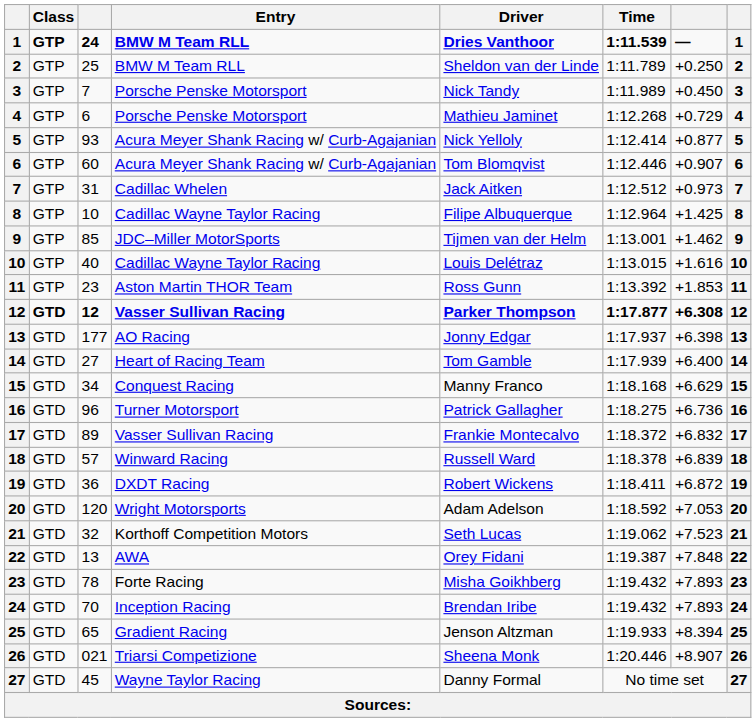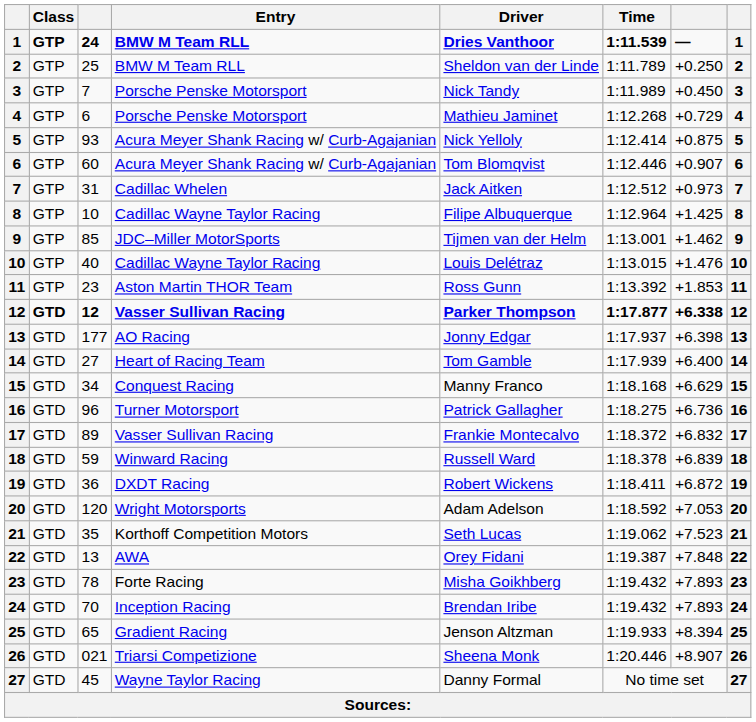(699, 140) +0.877 -> (699, 140) +0.875
(699, 263) +1.616 -> (699, 263) +1.476
(699, 312) +6.308 -> (699, 312) +6.338
(90, 459) 57 -> (90, 459) 59
(90, 533) 32 -> (90, 533) 35
